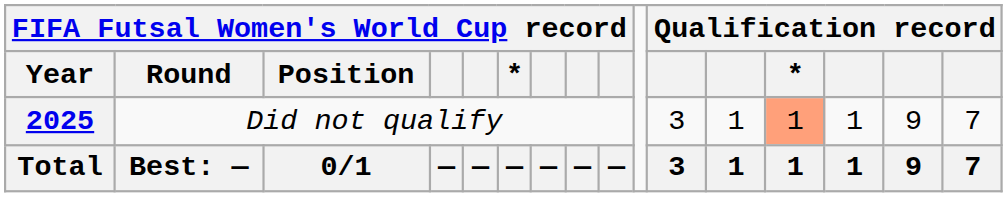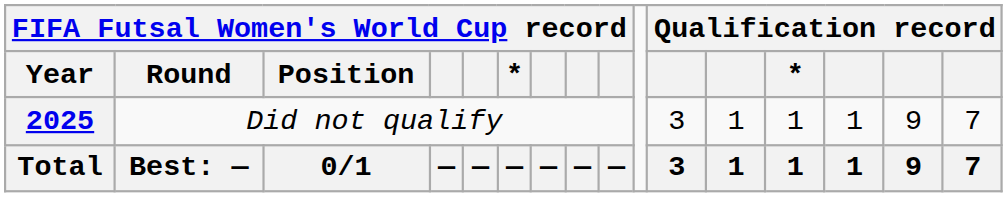(795, 121) lightsalmon background -> (795, 121) no background
